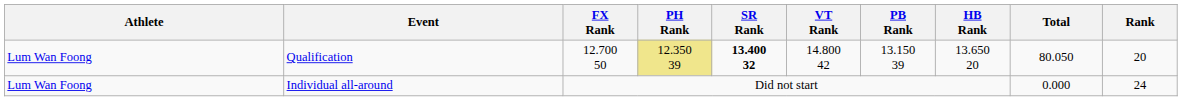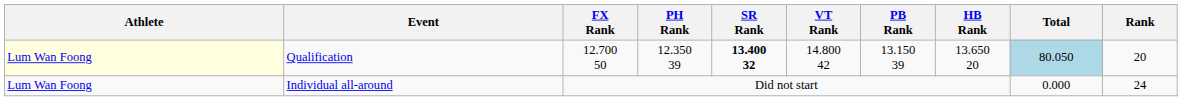(50, 58) no background -> (50, 58) lightyellow background
(675, 58) khaki background -> (675, 58) no background
(1056, 58) no background -> (1056, 58) lightblue background
